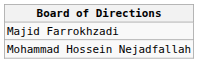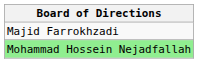(99, 49) no background -> (99, 49) lightgreen background
